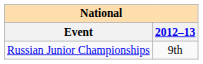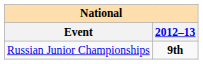(175, 50) normal -> (175, 50) bold
